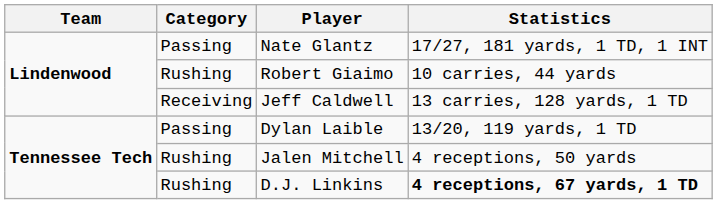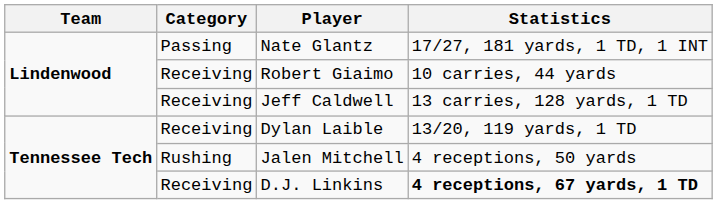(196, 74) Rushing -> (206, 74) Receiving
(196, 130) Passing -> (206, 130) Receiving
(196, 185) Rushing -> (206, 185) Receiving
